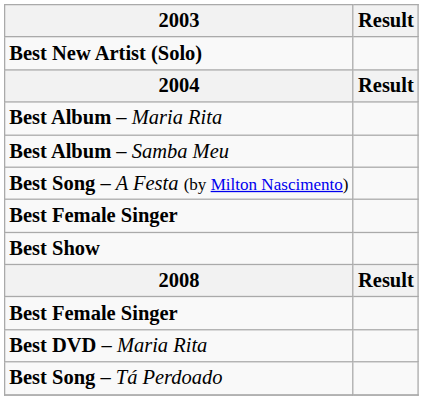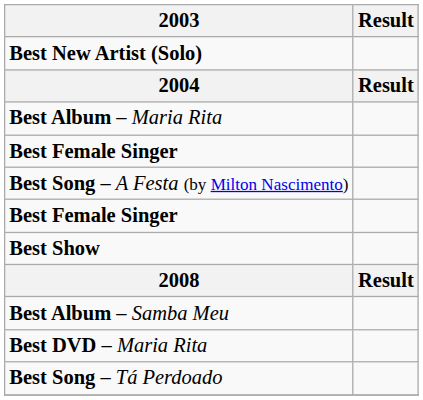(119, 150) Best Album – Samba Meu -> (94, 150) Best Female Singer
(94, 313) Best Female Singer -> (119, 313) Best Album – Samba Meu
